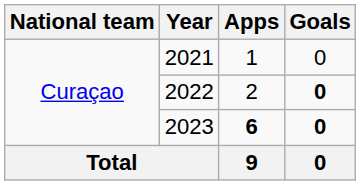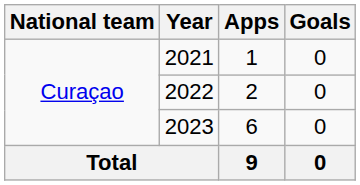(320, 92) bold -> (320, 92) normal
(252, 127) bold -> (252, 127) normal
(320, 127) bold -> (320, 127) normal
